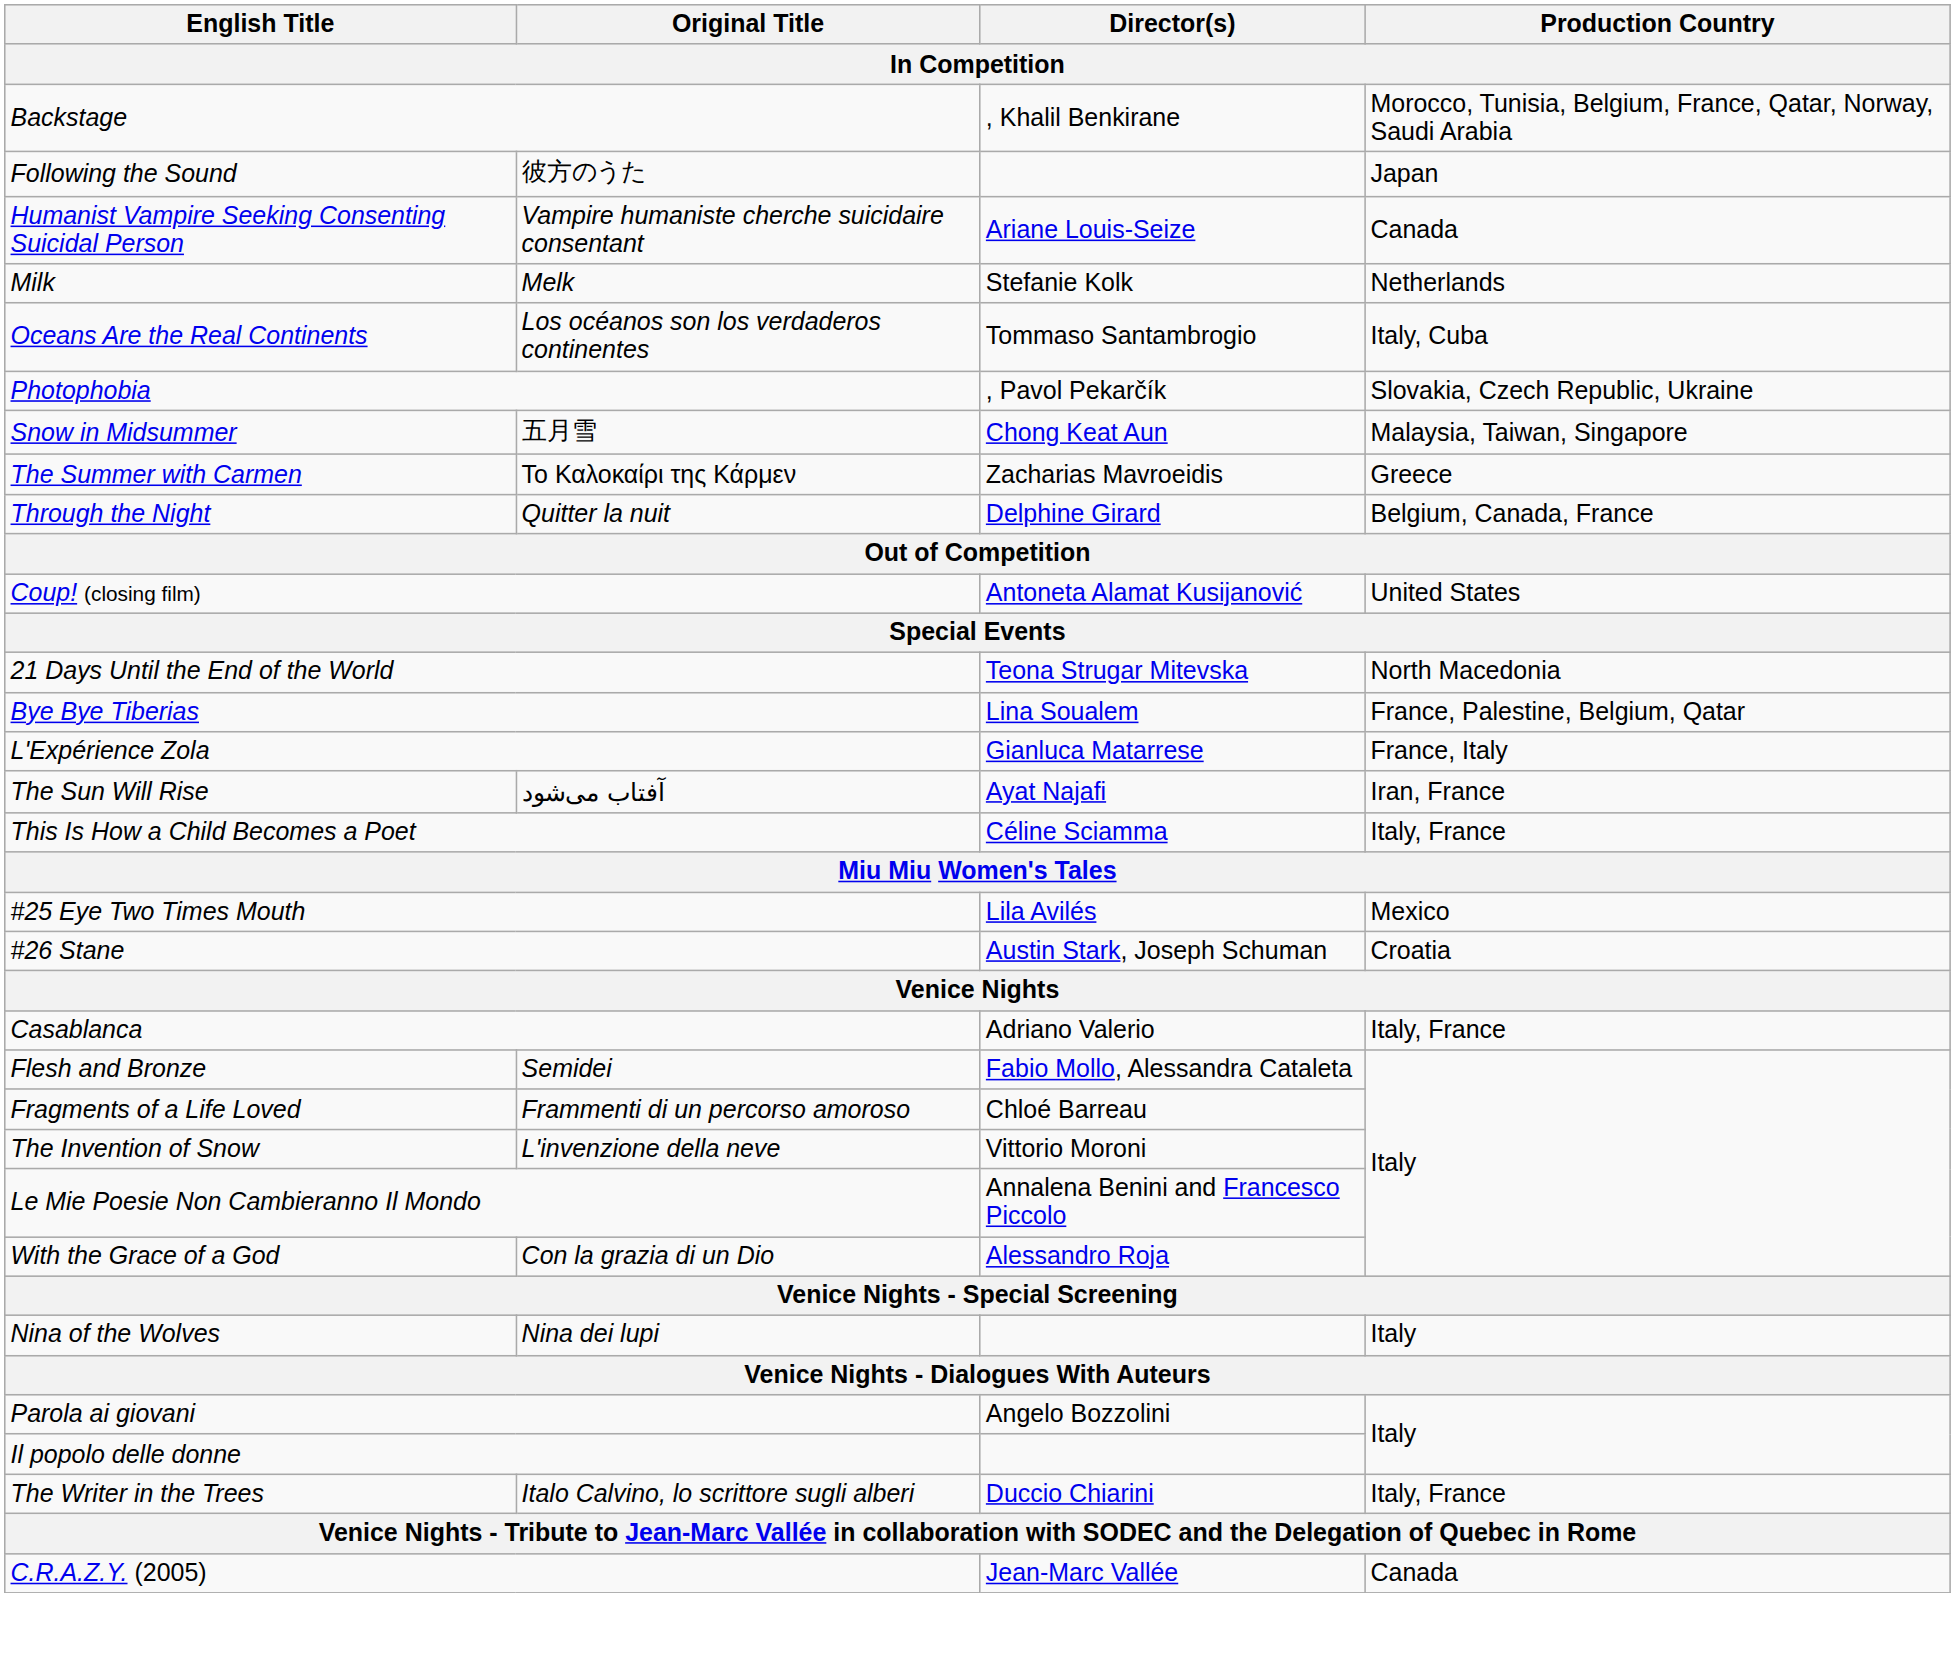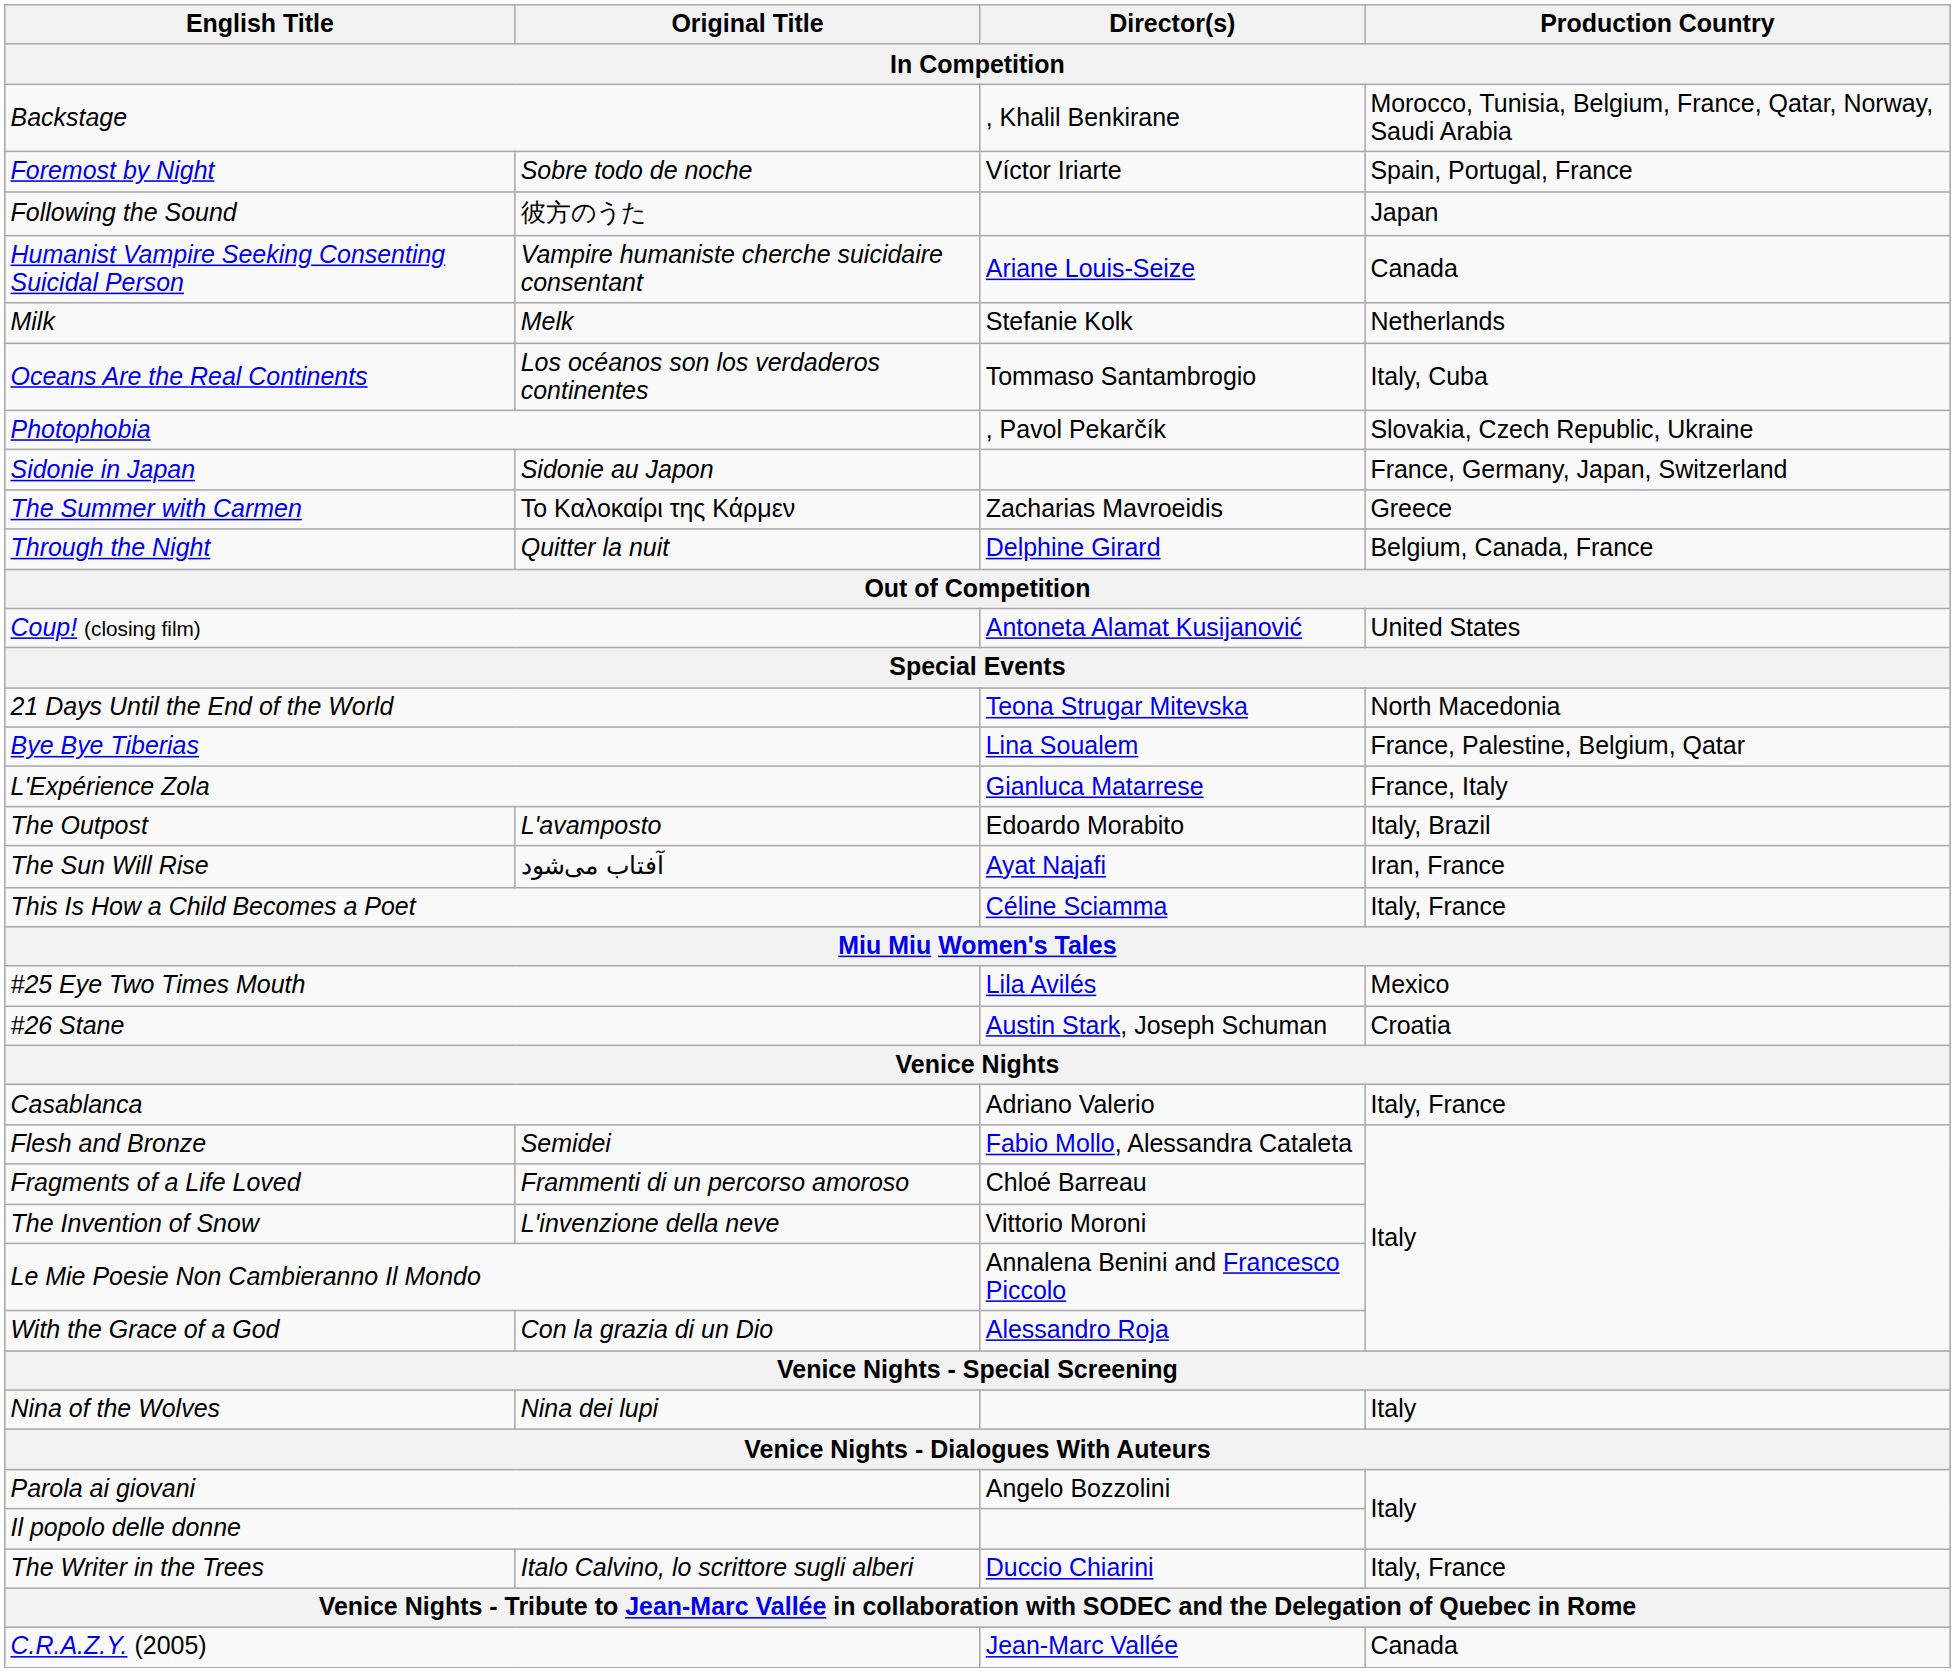+ row: (112, 171)
+ row: (103, 469)
- row: (124, 432)
+ row: (79, 825)
